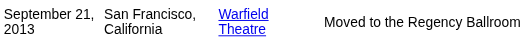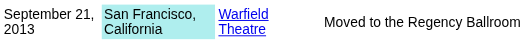(150, 22) no background -> (150, 22) paleturquoise background
